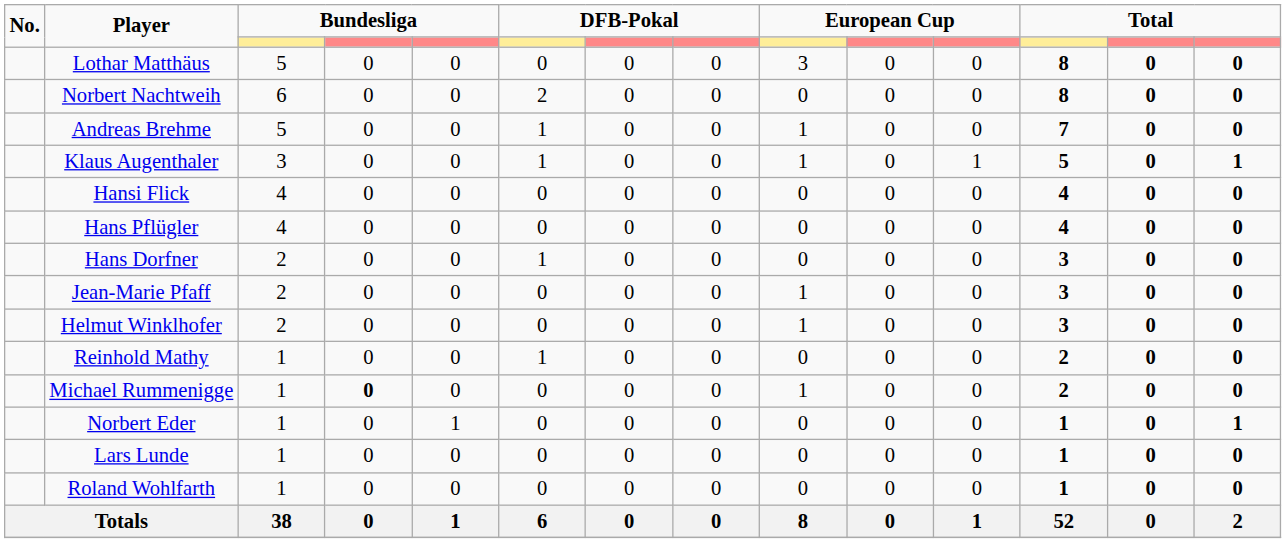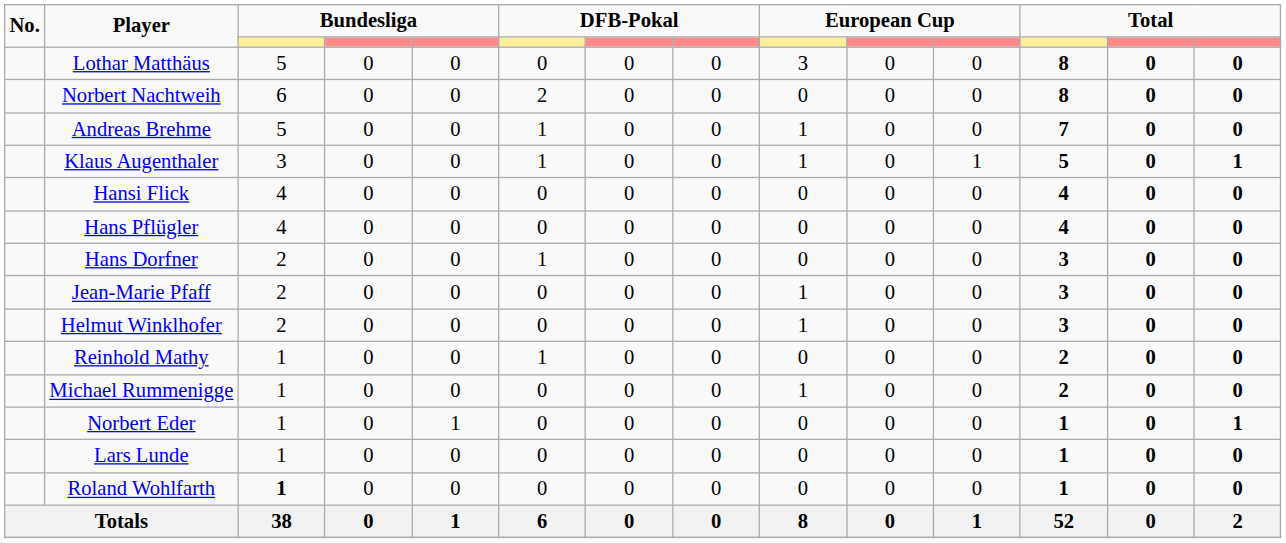(368, 390) bold -> (368, 390) normal
(282, 488) normal -> (282, 488) bold
